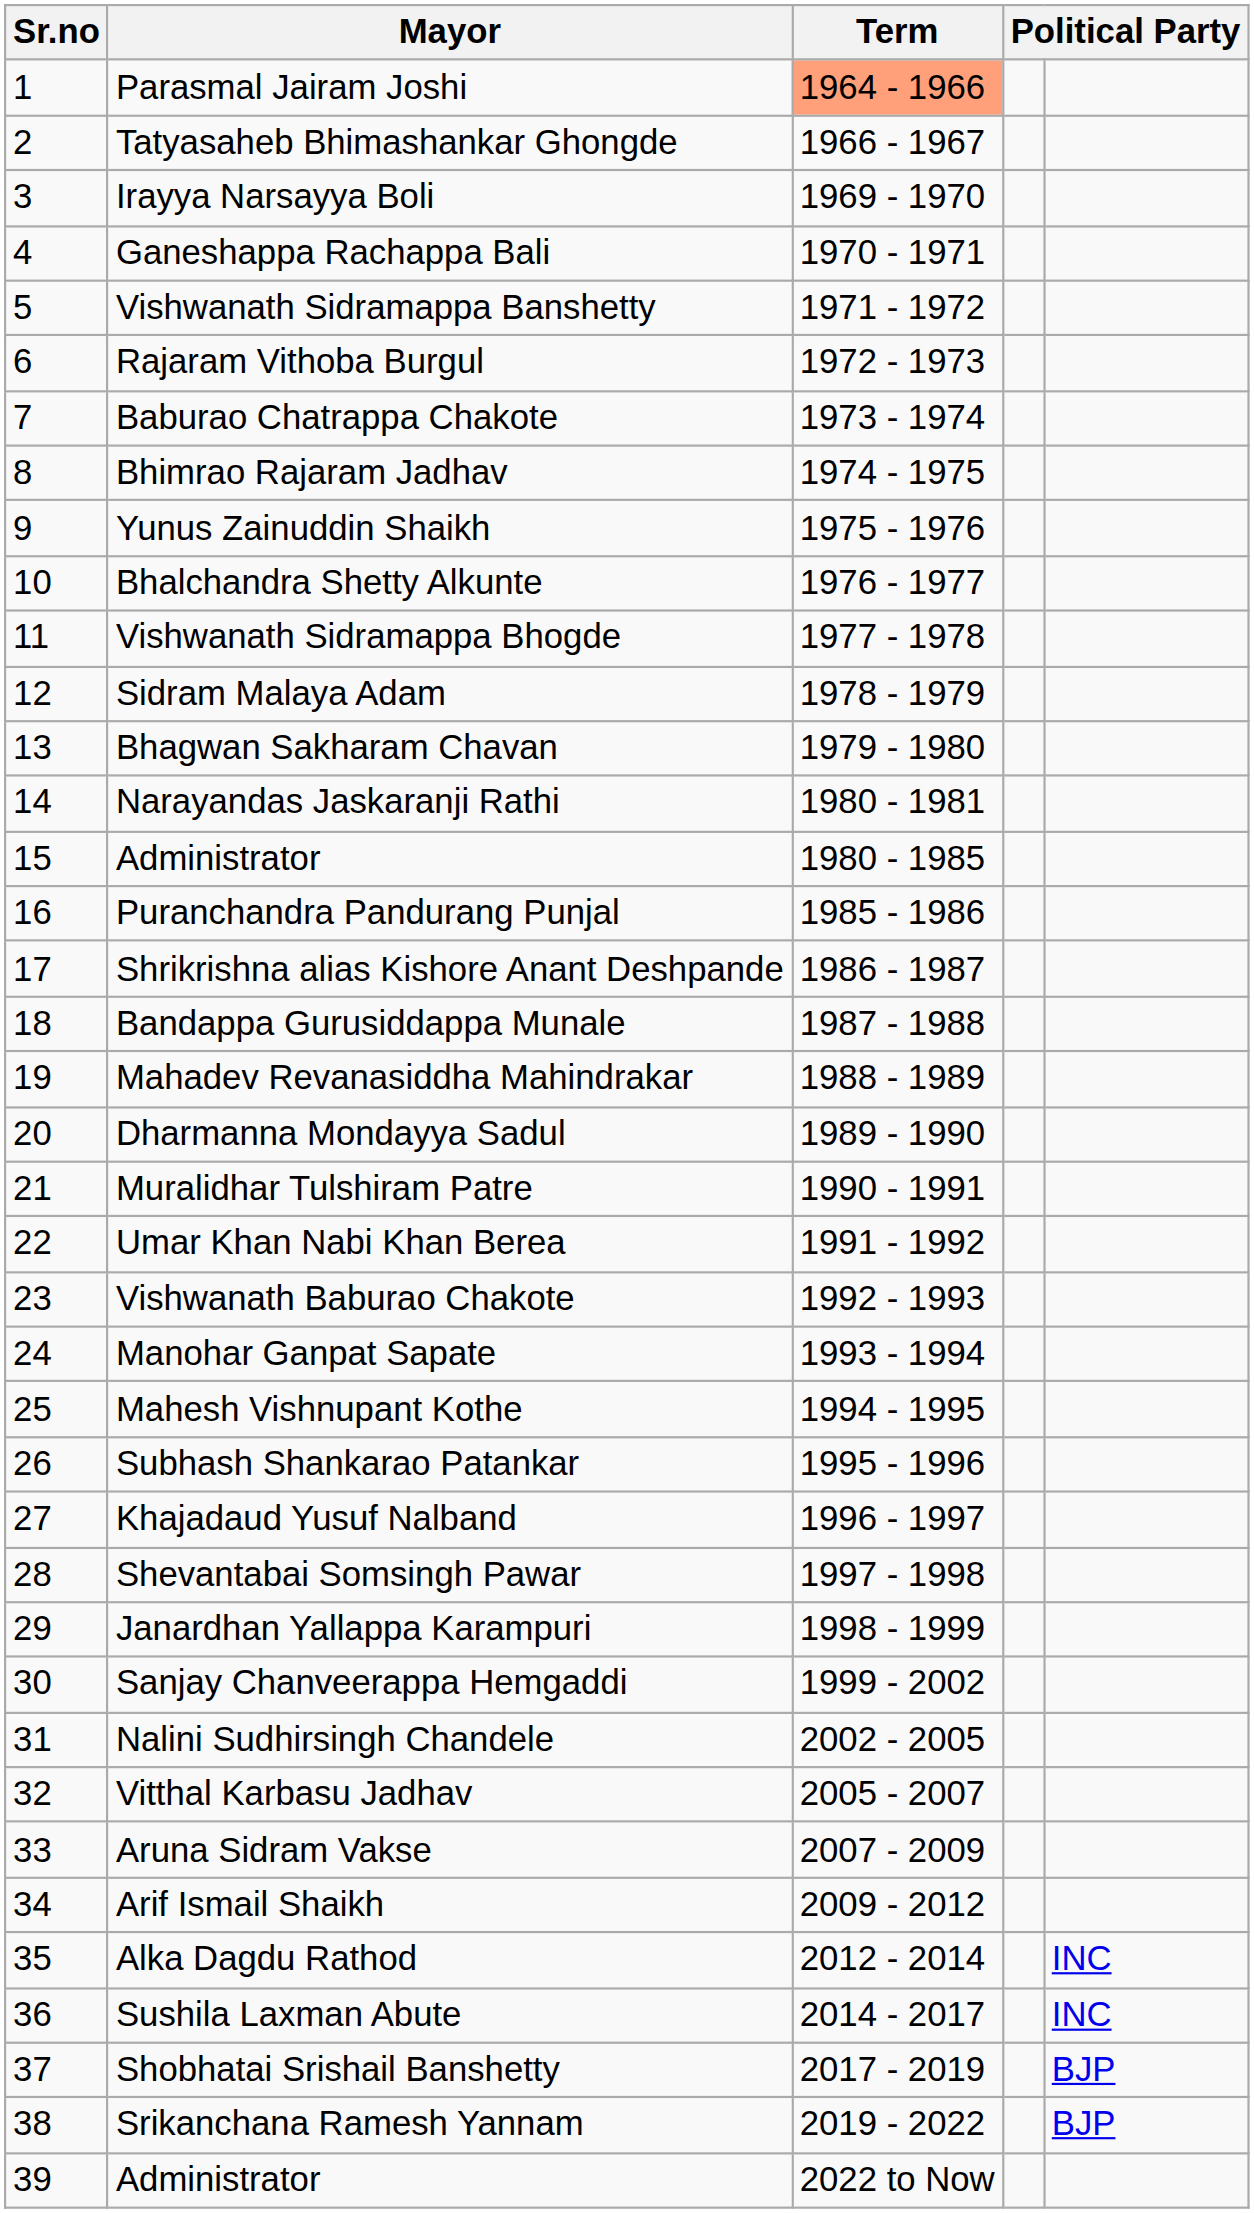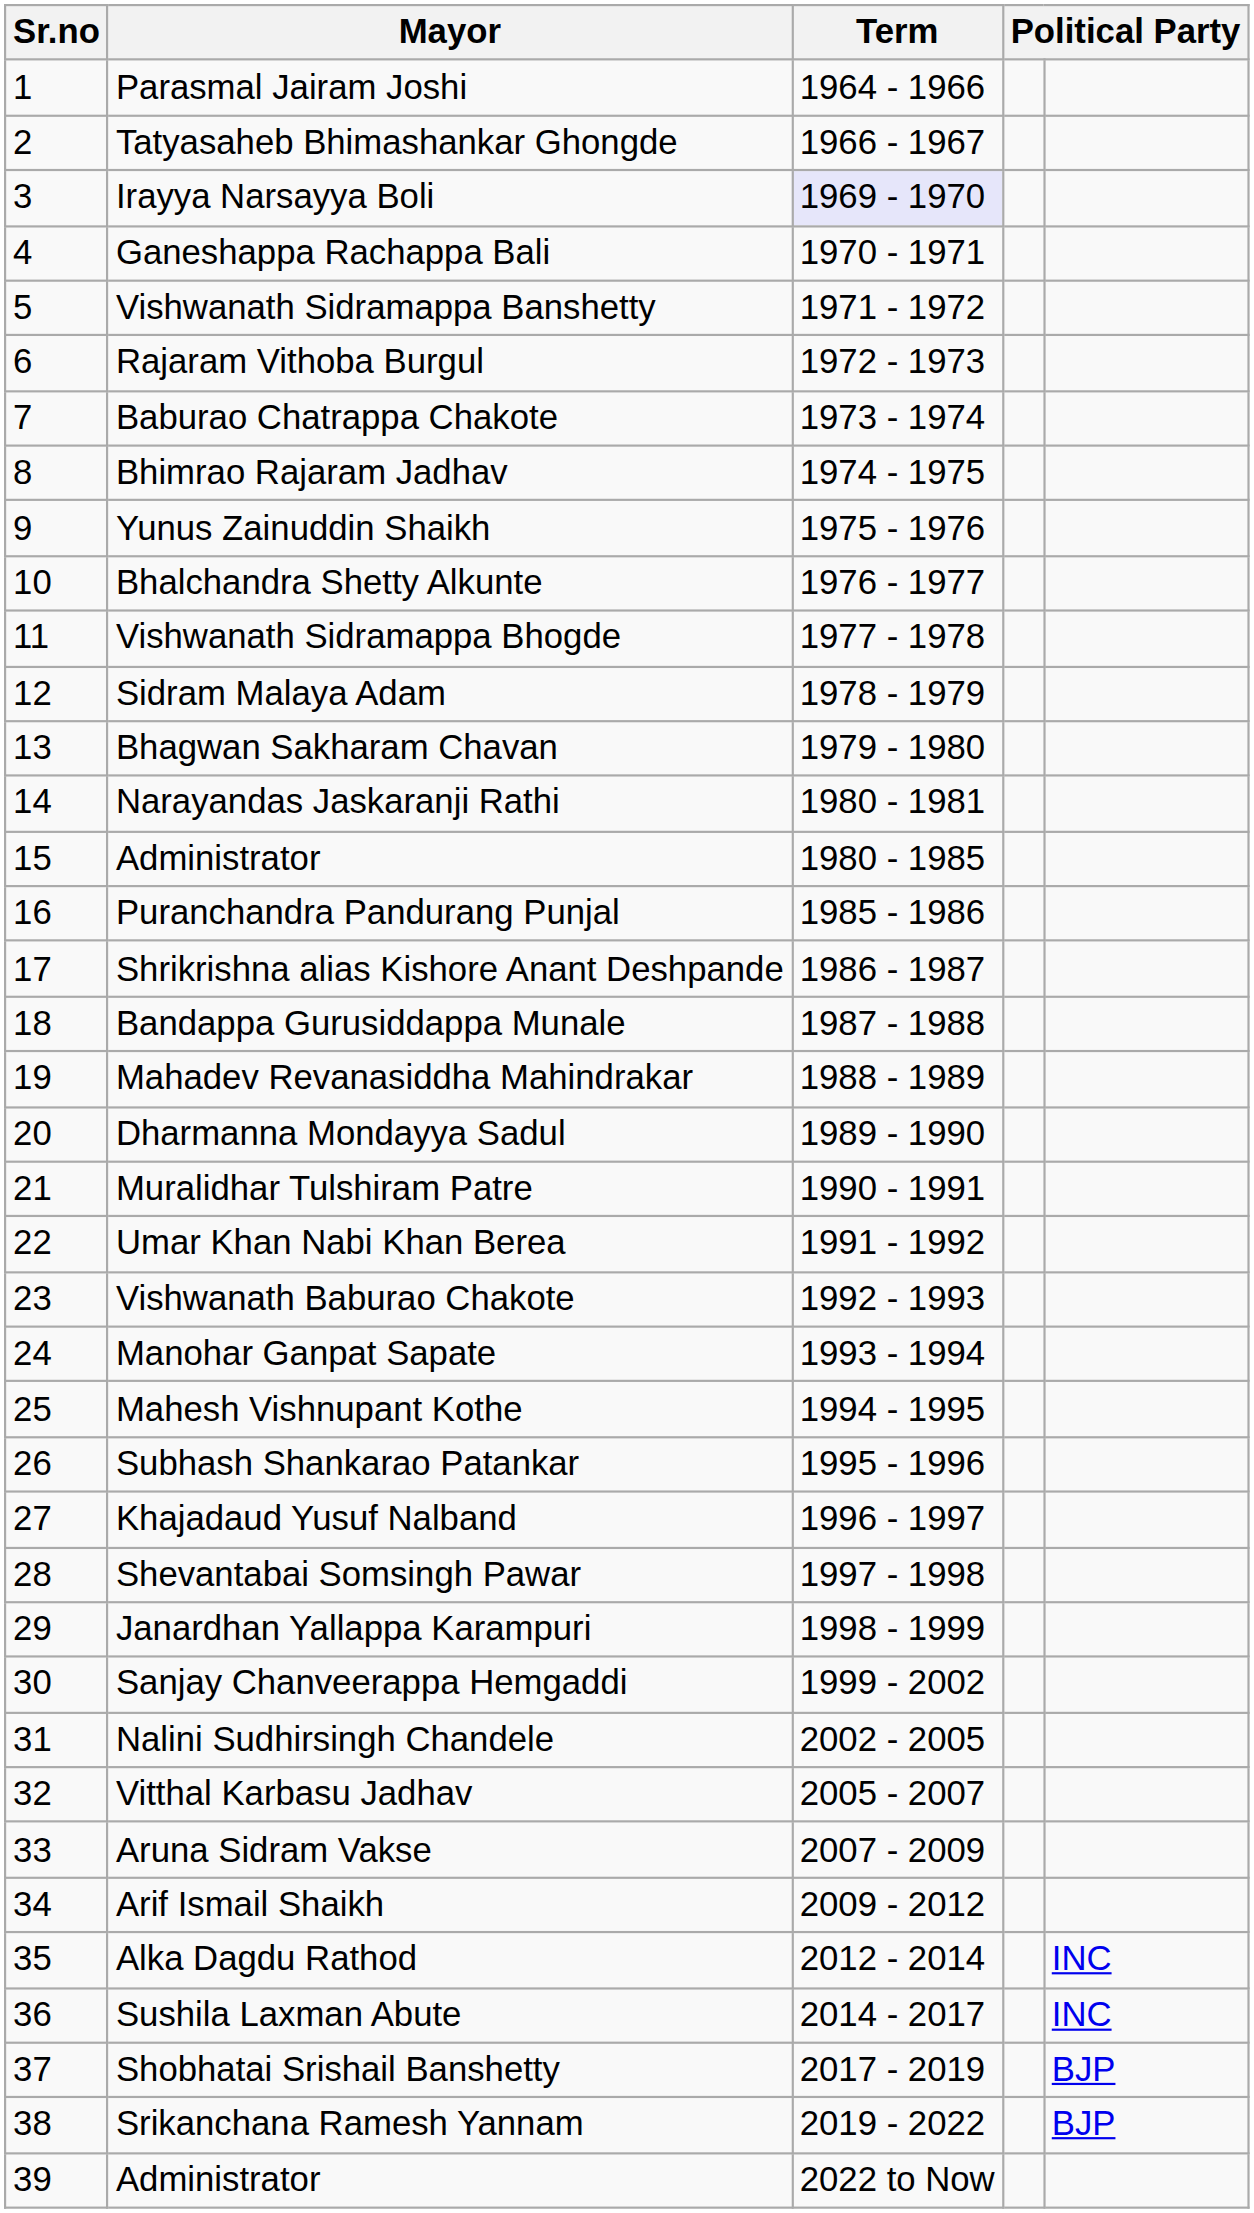(892, 87) lightsalmon background -> (892, 87) no background
(892, 197) no background -> (892, 197) lavender background
